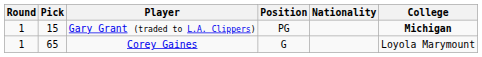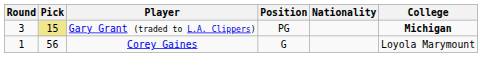(21, 28) 1 -> (21, 28) 3
(52, 28) no background -> (52, 28) khaki background
(52, 44) 65 -> (52, 44) 56
